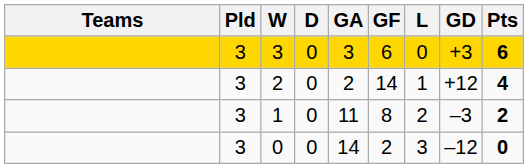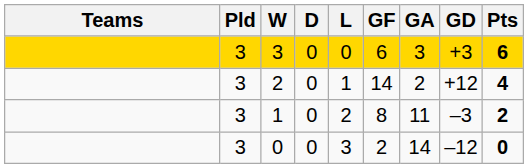columns swapped: (422, 20) <-> (348, 20)
